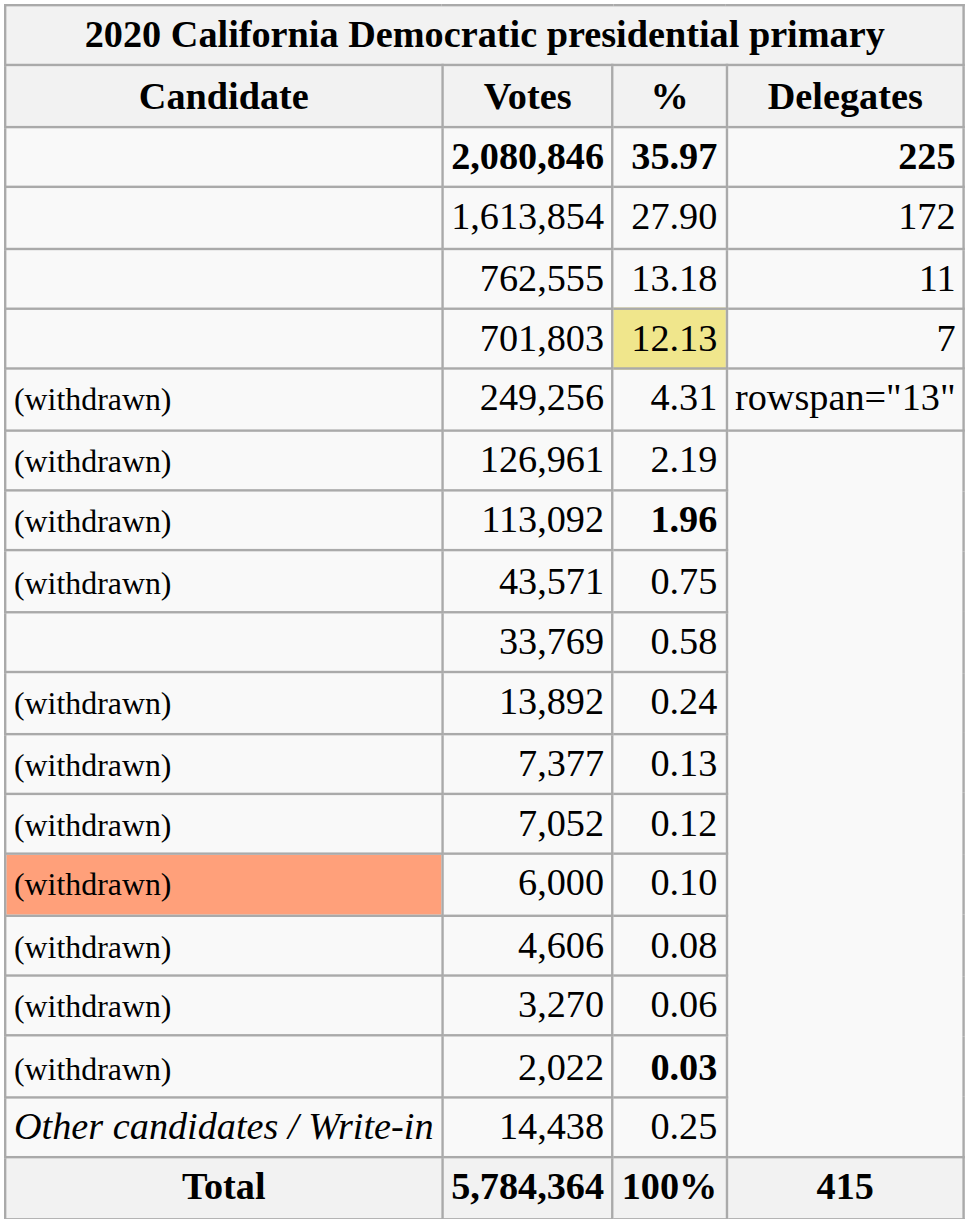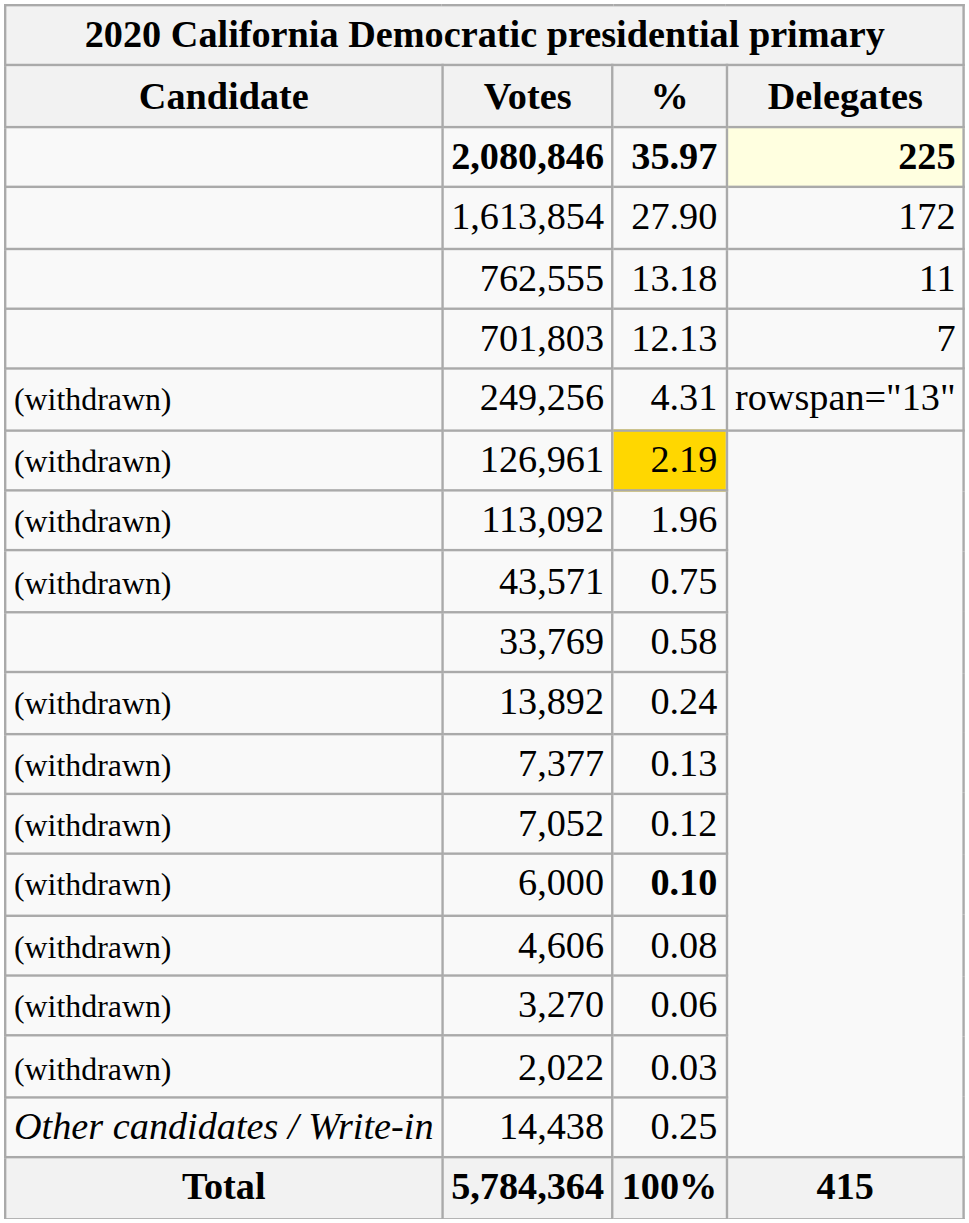(927, 156) no background -> (927, 156) lightyellow background
(674, 338) khaki background -> (674, 338) no background
(684, 459) no background -> (684, 459) gold background
(684, 519) bold -> (684, 519) normal
(93, 886) lightsalmon background -> (93, 886) no background
(684, 883) normal -> (684, 883) bold
(684, 1065) bold -> (684, 1065) normal
